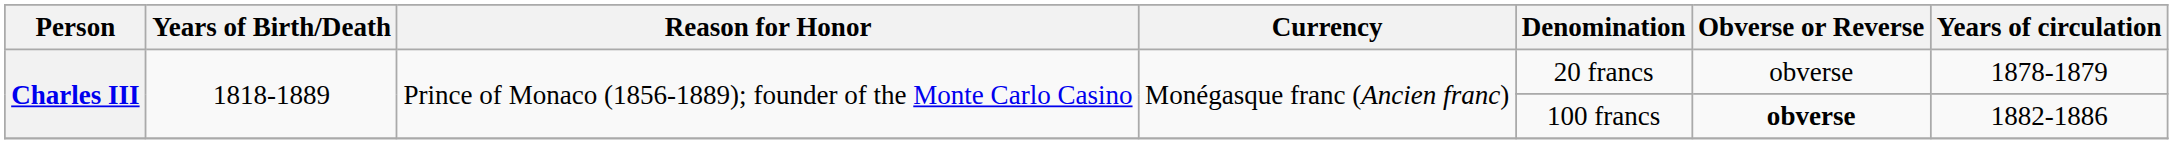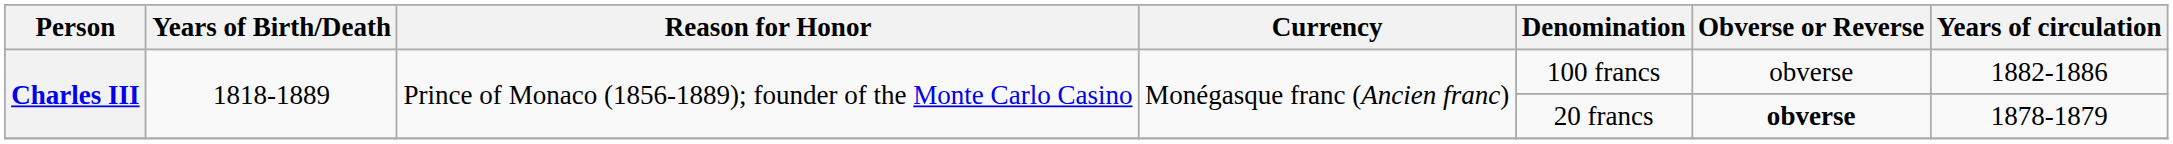(1604, 71) 20 francs -> (1604, 71) 100 francs
(2049, 71) 1878-1879 -> (2049, 71) 1882-1886
(1604, 116) 100 francs -> (1604, 116) 20 francs
(2049, 116) 1882-1886 -> (2049, 116) 1878-1879
